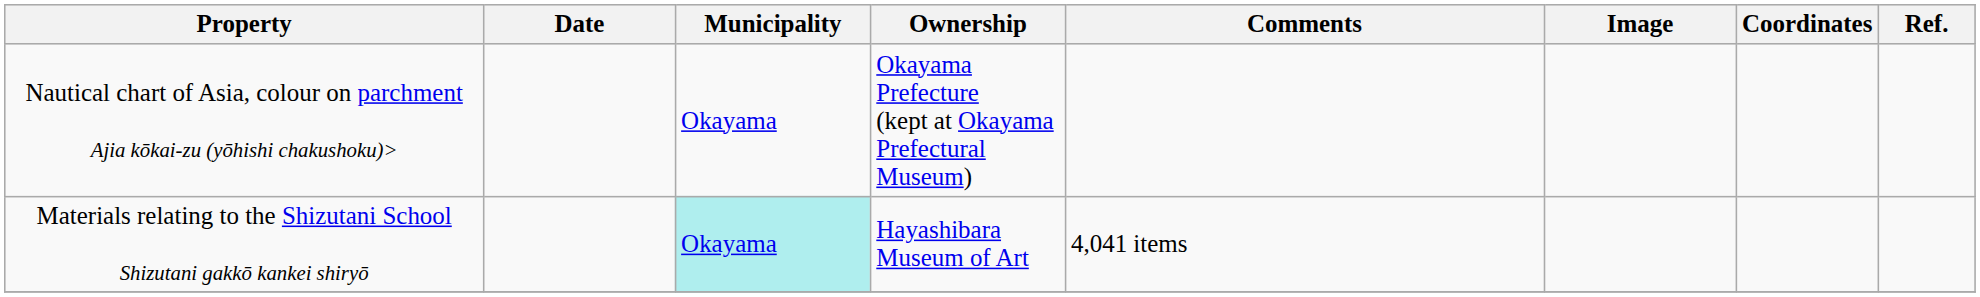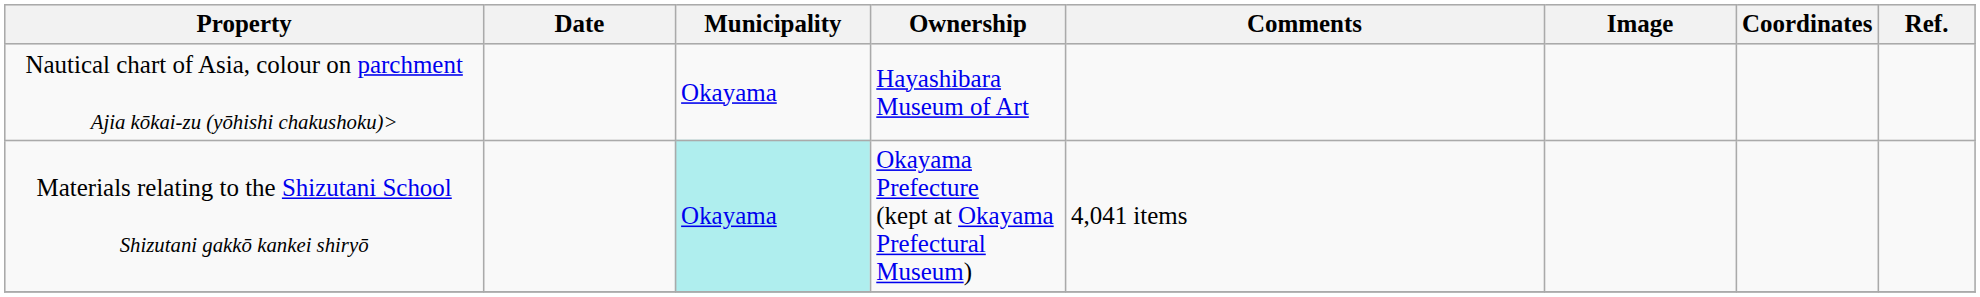(965, 120) Okayama Prefecture (kept at Okayama Prefectural Museum) -> (953, 91) Hayashibara Museum of Art
(953, 243) Hayashibara Museum of Art -> (965, 215) Okayama Prefecture (kept at Okayama Prefectural Museum)
